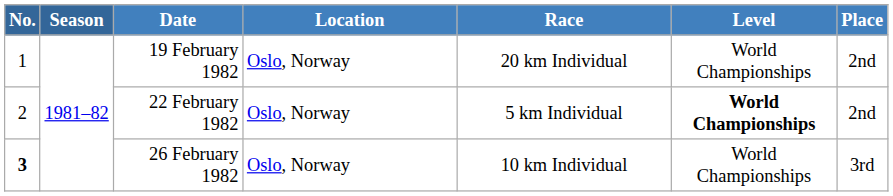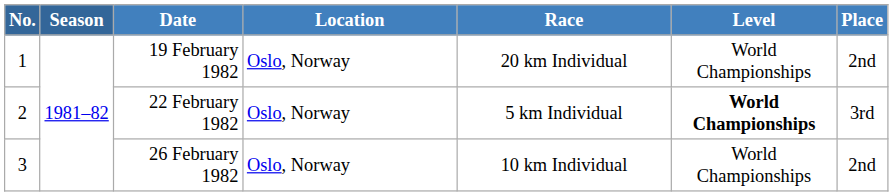(862, 113) 2nd -> (862, 113) 3rd
(22, 165) bold -> (22, 165) normal
(862, 165) 3rd -> (862, 165) 2nd
